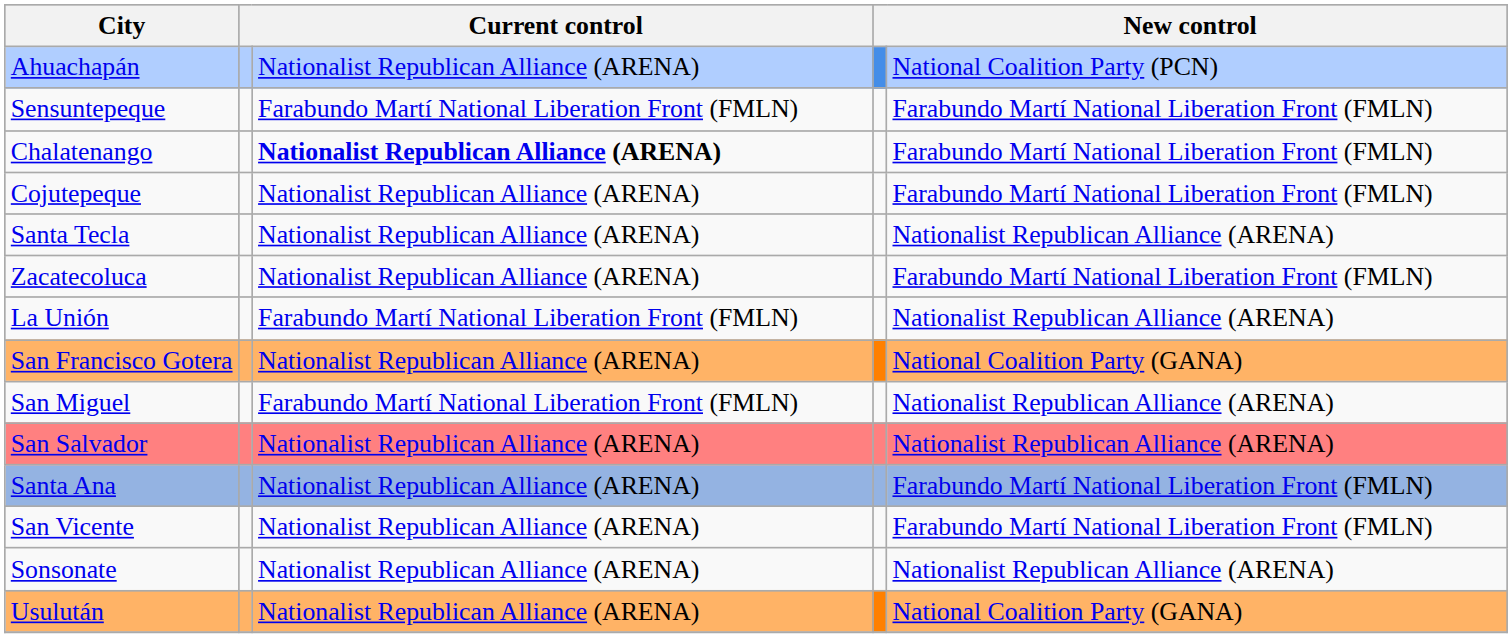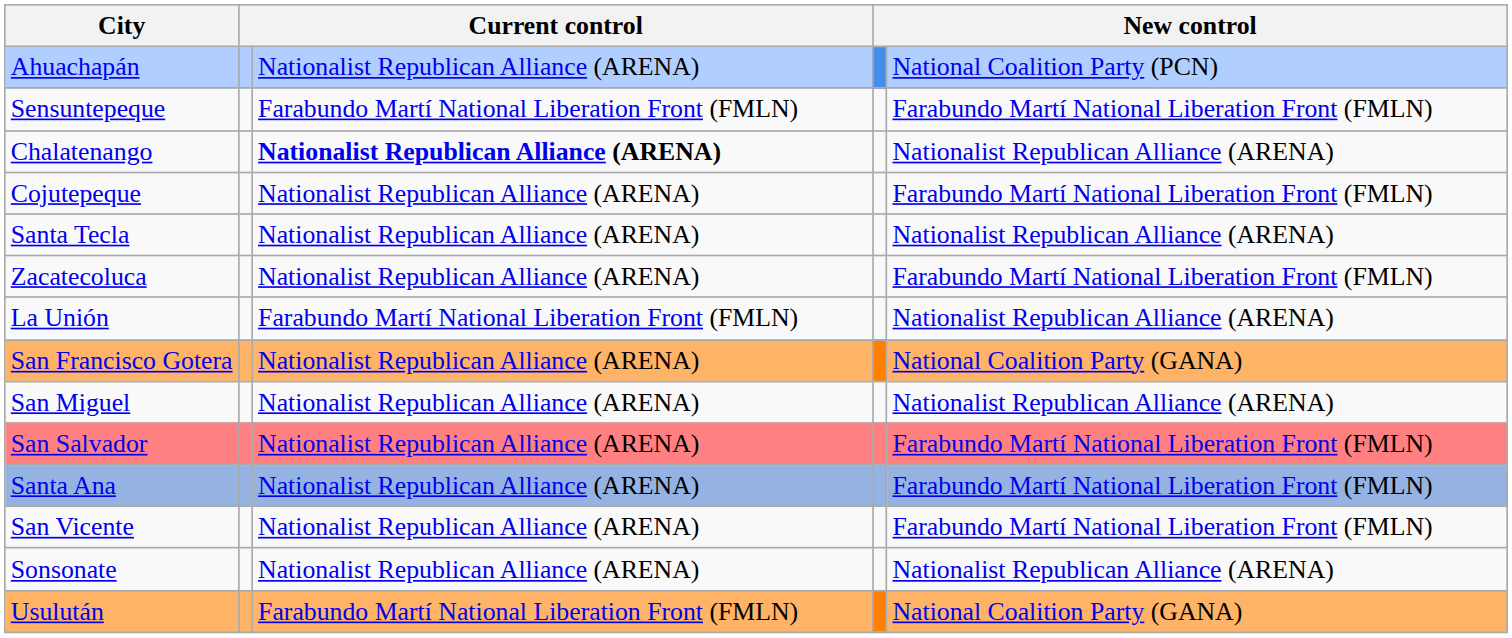(1163, 150) Farabundo Martí National Liberation Front (FMLN) -> (1113, 150) Nationalist Republican Alliance (ARENA)
(528, 401) Farabundo Martí National Liberation Front (FMLN) -> (479, 401) Nationalist Republican Alliance (ARENA)
(1113, 443) Nationalist Republican Alliance (ARENA) -> (1163, 443) Farabundo Martí National Liberation Front (FMLN)
(479, 610) Nationalist Republican Alliance (ARENA) -> (528, 610) Farabundo Martí National Liberation Front (FMLN)
